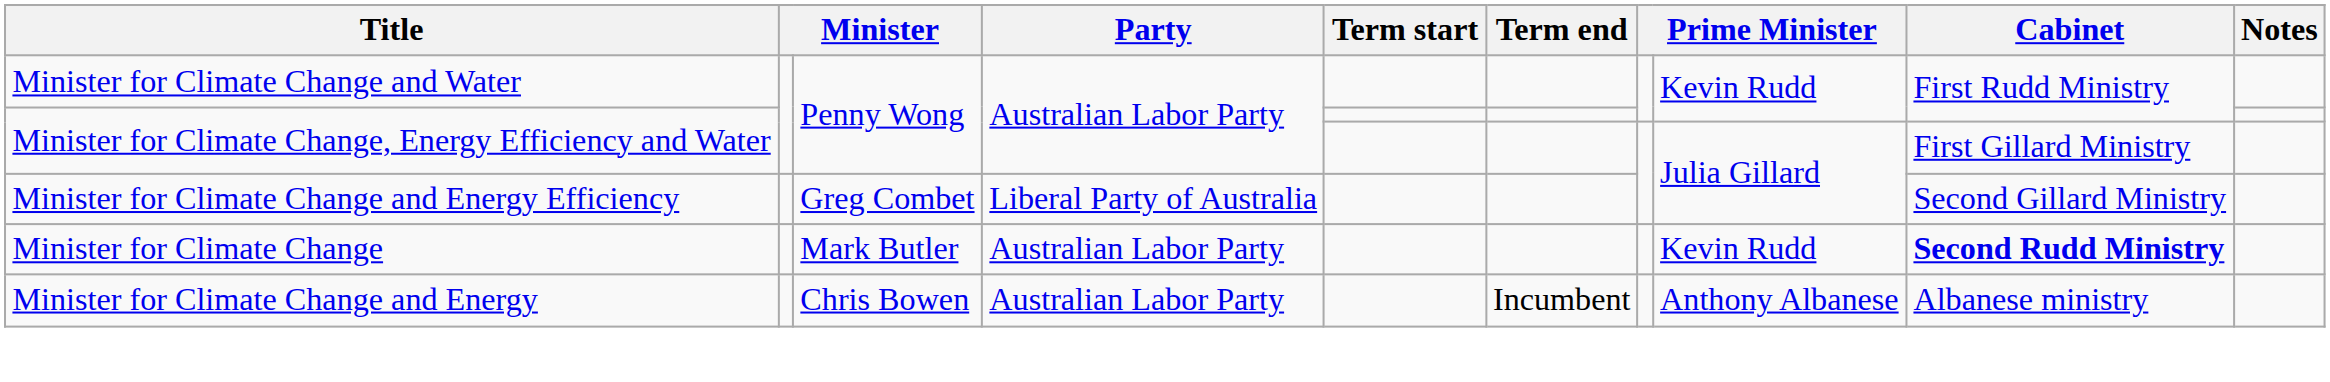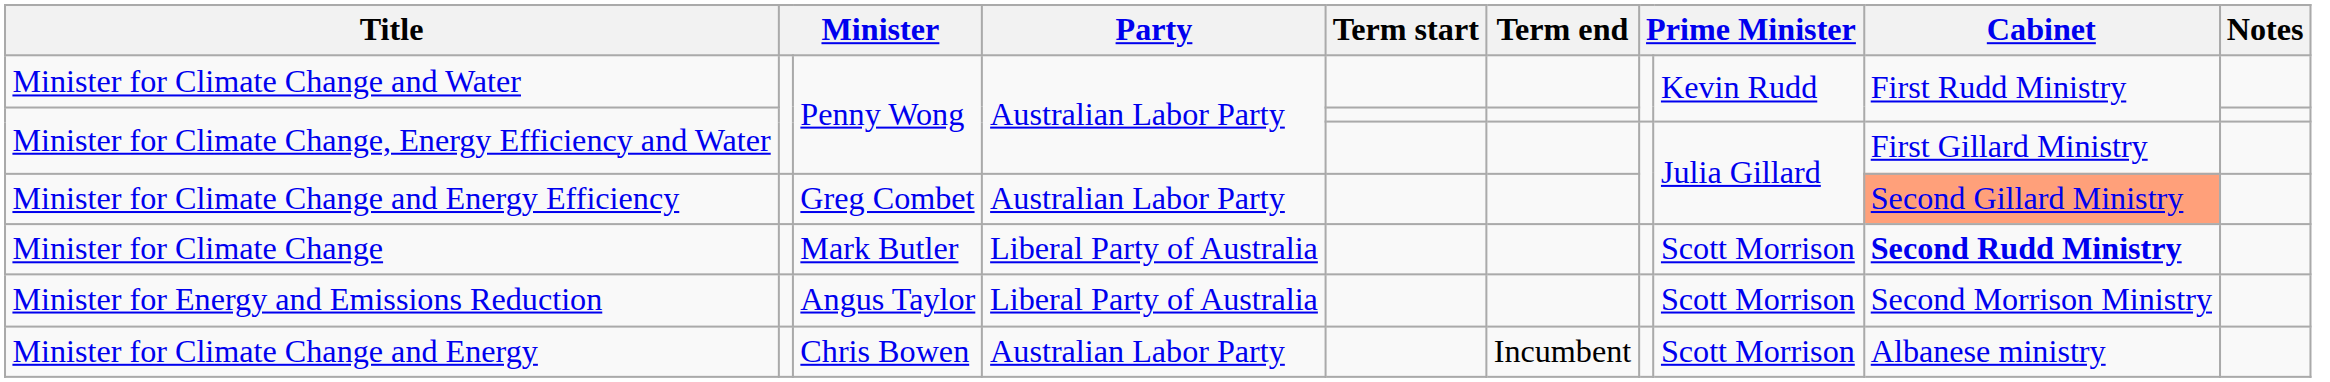(1153, 197) Liberal Party of Australia -> (1137, 197) Australian Labor Party
(2070, 197) no background -> (2027, 197) lightsalmon background
(1137, 248) Australian Labor Party -> (1154, 248) Liberal Party of Australia
(1738, 248) Kevin Rudd -> (1758, 248) Scott Morrison
+ row: (307, 299)
(1779, 299) Anthony Albanese -> (1758, 350) Scott Morrison
